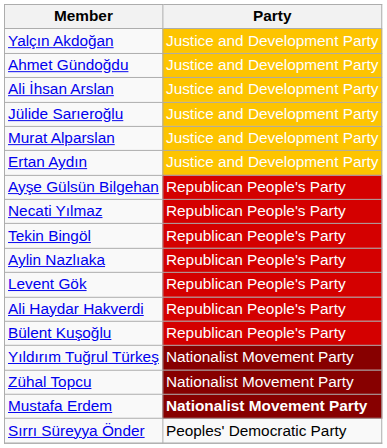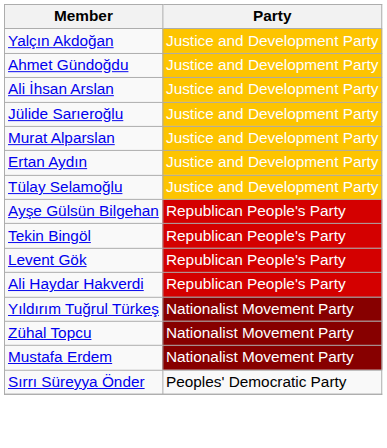+ row: (65, 187)
- row: (55, 211)
- row: (57, 260)
- row: (60, 333)
(267, 406) bold -> (260, 357) normal
